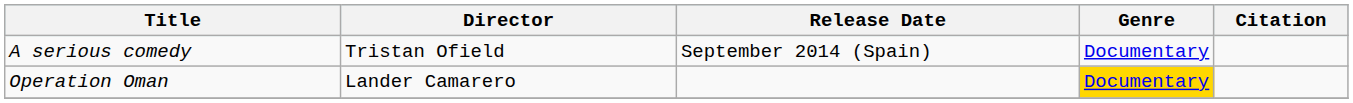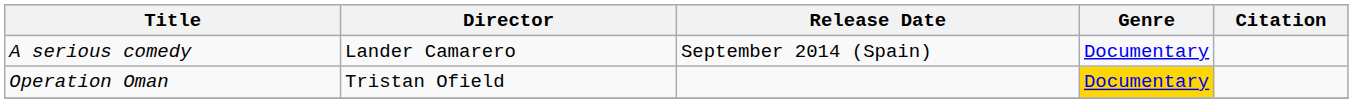(425, 51) Tristan Ofield -> (431, 51) Lander Camarero
(431, 82) Lander Camarero -> (425, 82) Tristan Ofield
